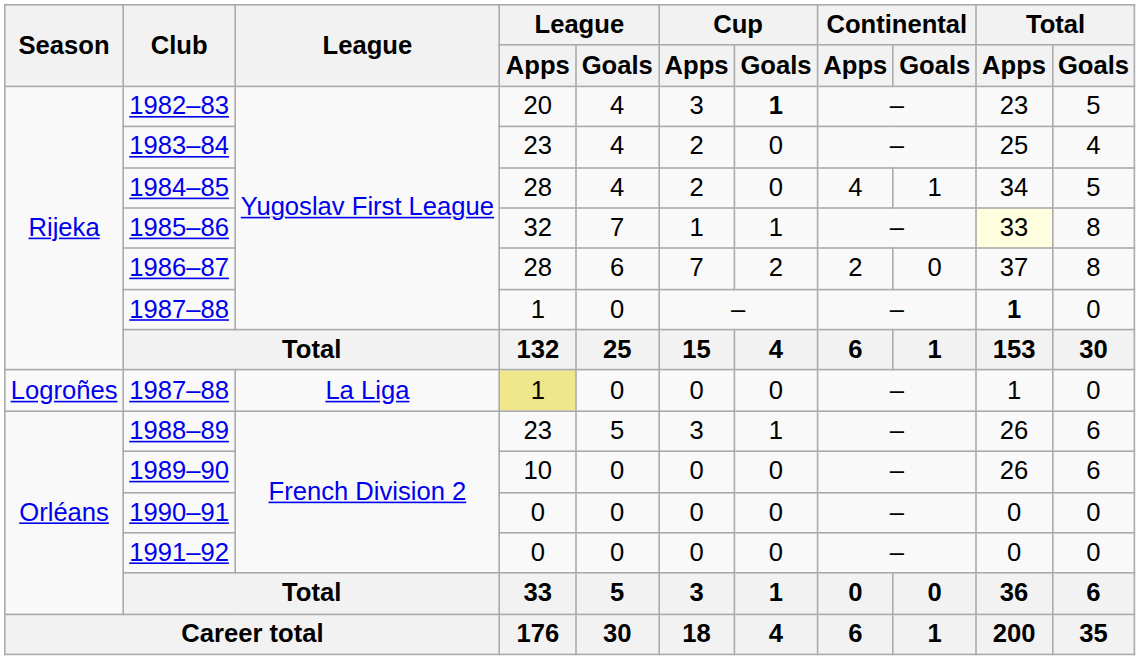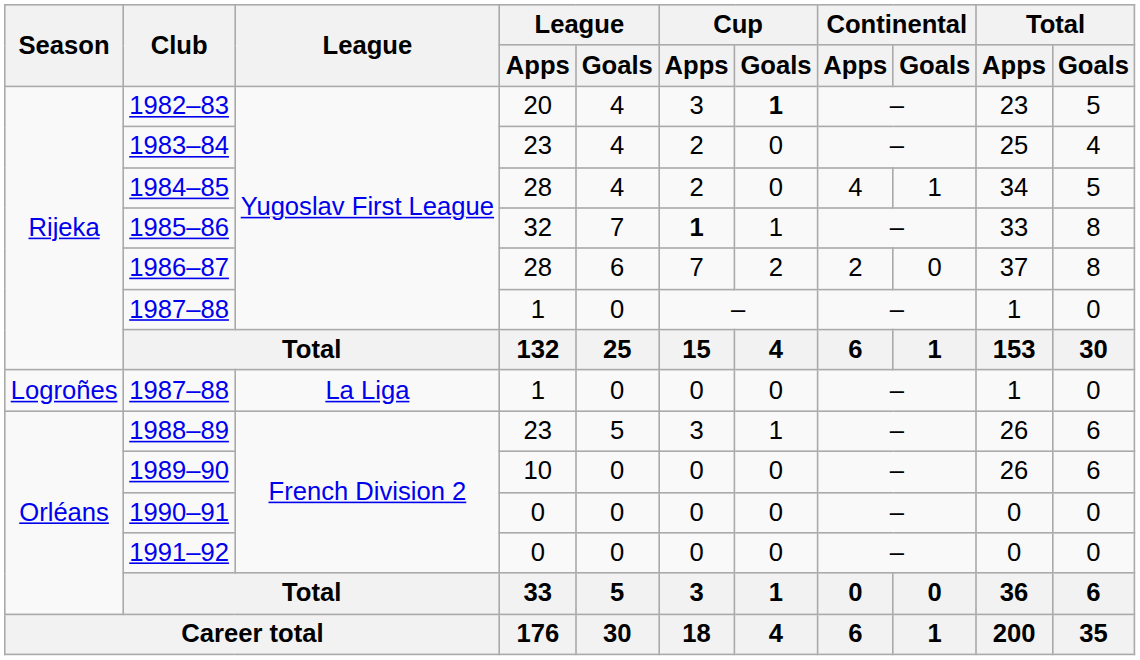(697, 227) normal -> (697, 227) bold
(1014, 227) lightyellow background -> (1014, 227) no background
(1014, 308) bold -> (1014, 308) normal
(538, 390) khaki background -> (538, 390) no background
